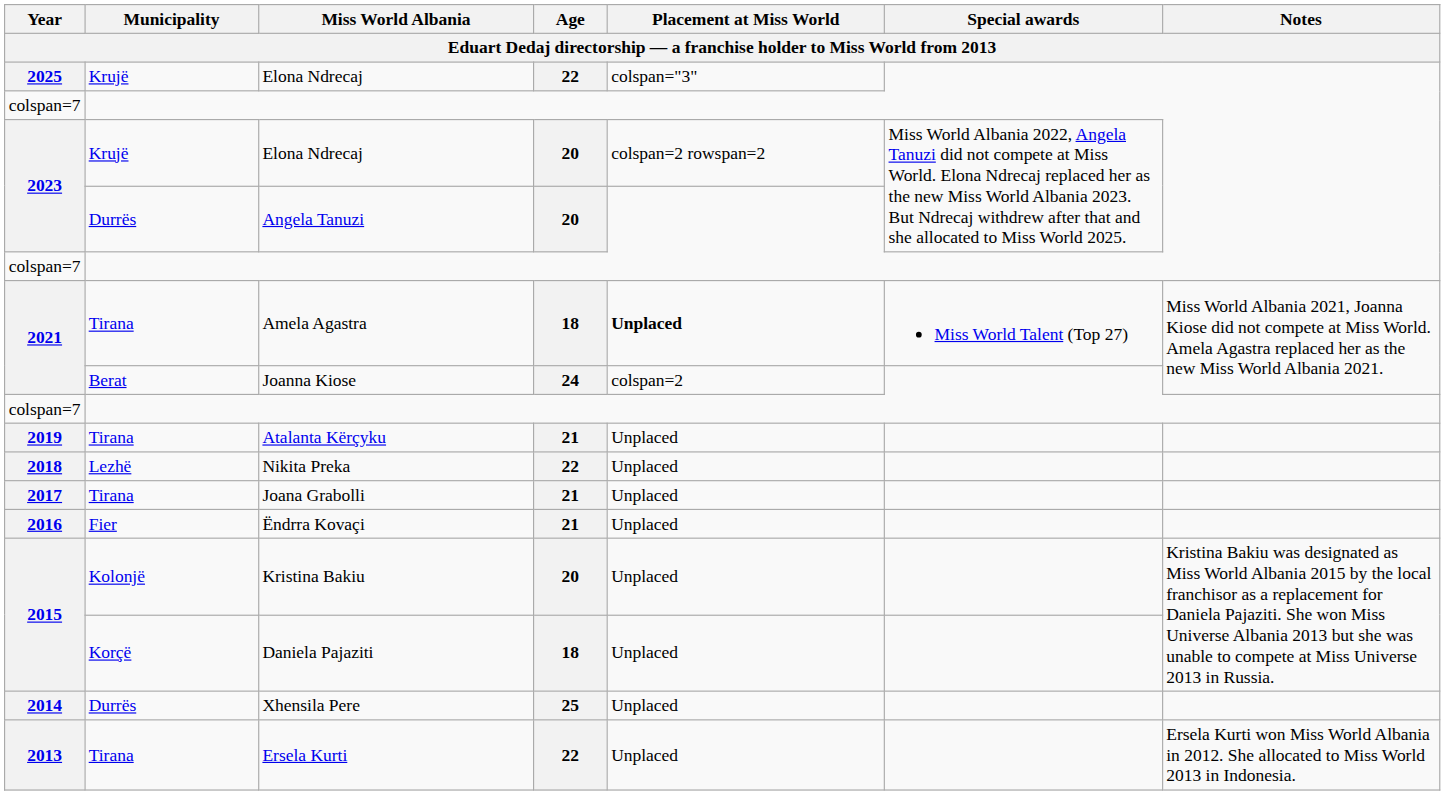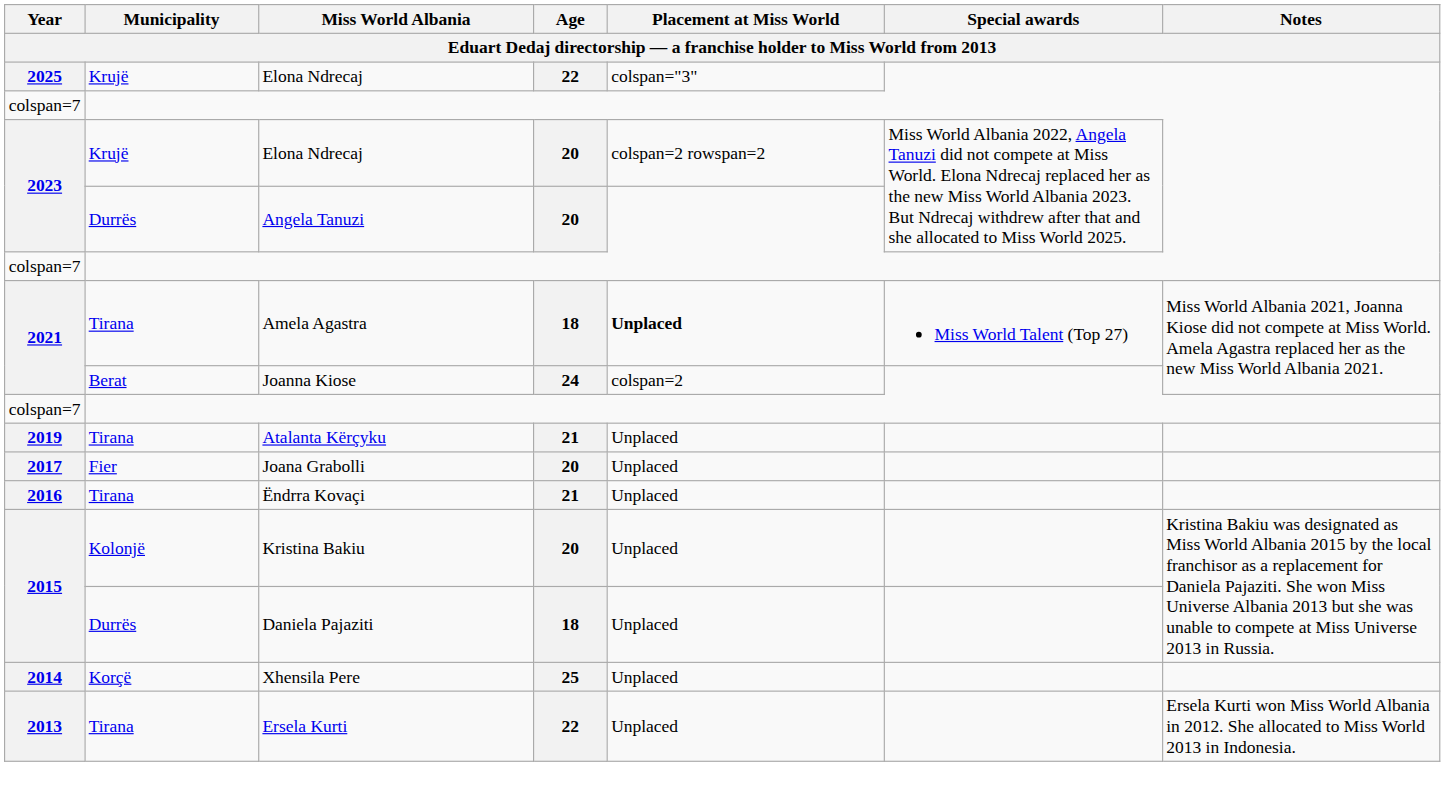- row: (45, 466)
(111, 495) Tirana -> (103, 466) Fier
(570, 495) 21 -> (570, 466) 20
(103, 524) Fier -> (111, 495) Tirana
(110, 653) Korçë -> (112, 624) Durrës
(112, 705) Durrës -> (110, 677) Korçë
